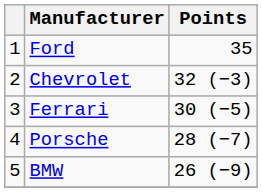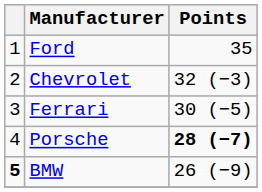(213, 141) normal -> (213, 141) bold
(15, 172) normal -> (15, 172) bold
